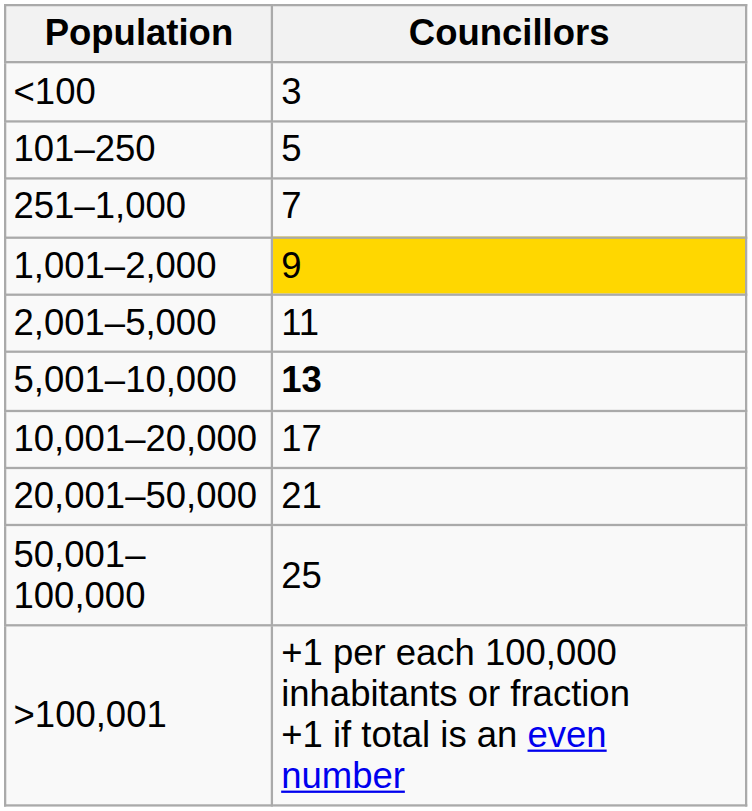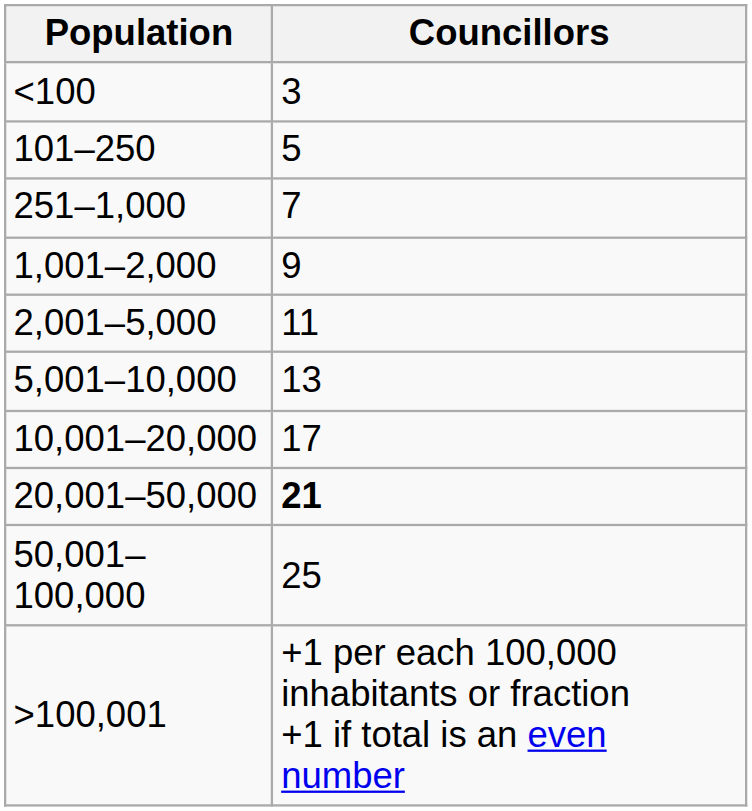(291, 264) gold background -> (291, 264) no background
(301, 380) bold -> (301, 380) normal
(301, 496) normal -> (301, 496) bold
